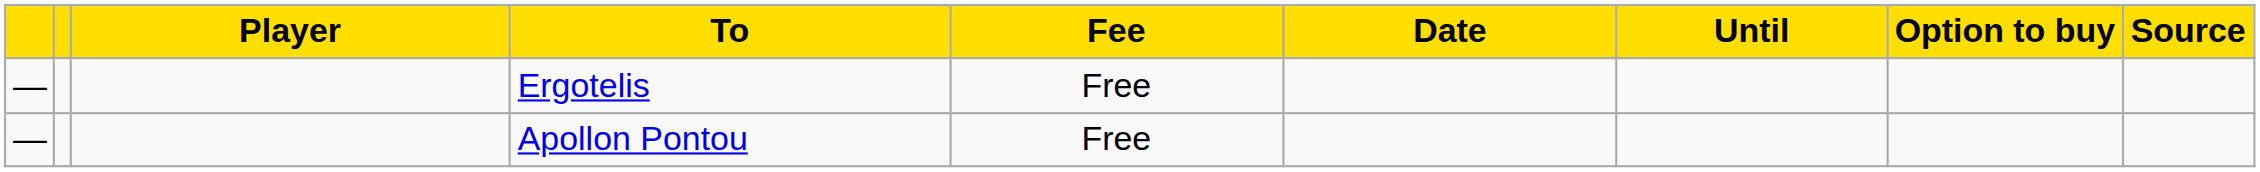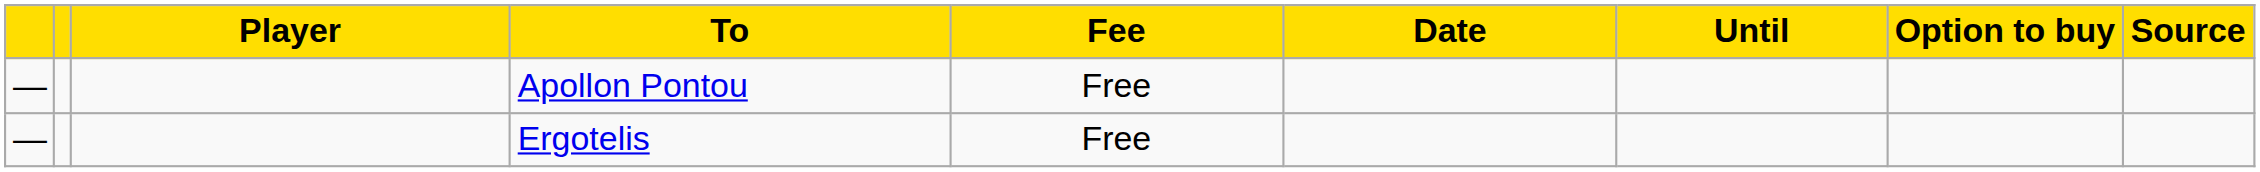rows swapped: (584, 85) <-> (633, 138)
